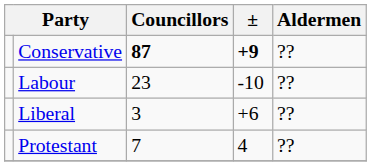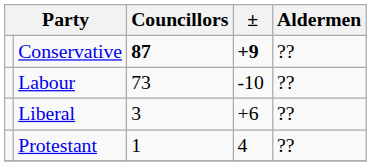(141, 82) 23 -> (141, 82) 73
(136, 144) 7 -> (136, 144) 1
